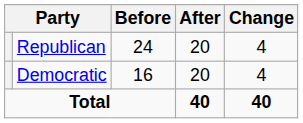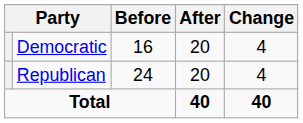rows swapped: (62, 74) <-> (61, 46)
